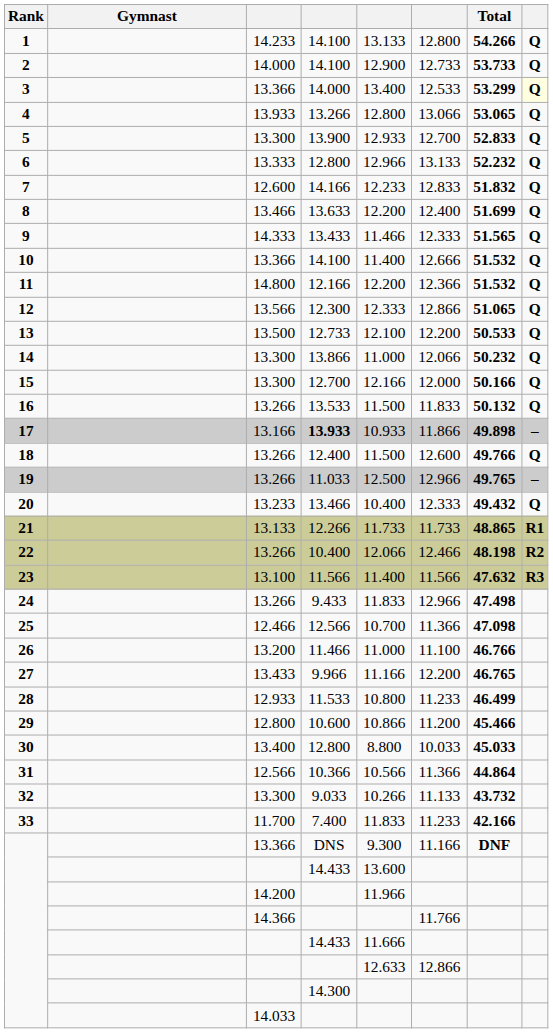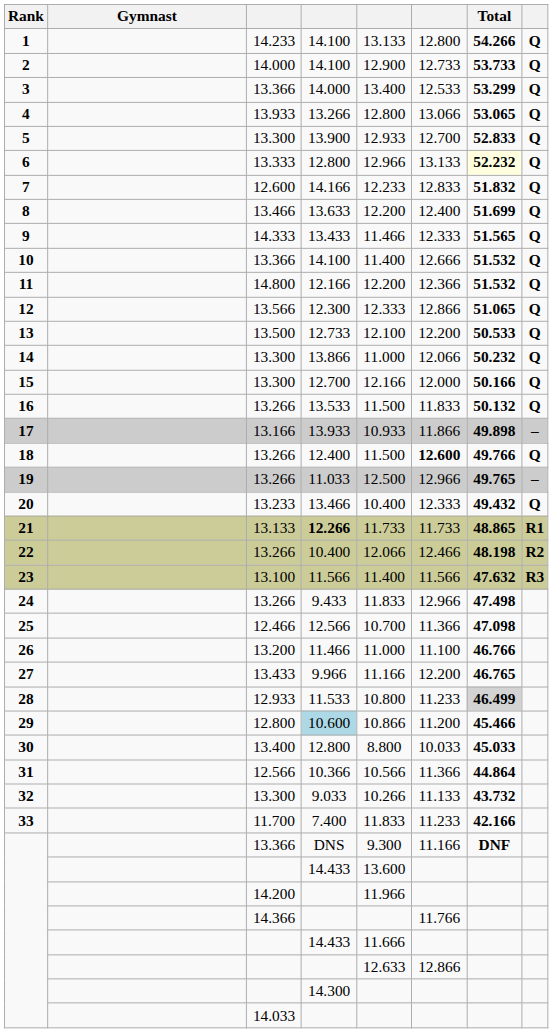(535, 89) lightyellow background -> (535, 89) no background
(494, 162) no background -> (494, 162) lightyellow background
(329, 430) bold -> (329, 430) normal
(439, 455) normal -> (439, 455) bold
(329, 528) normal -> (329, 528) bold
(494, 698) no background -> (494, 698) lightgrey background
(329, 723) no background -> (329, 723) lightblue background
